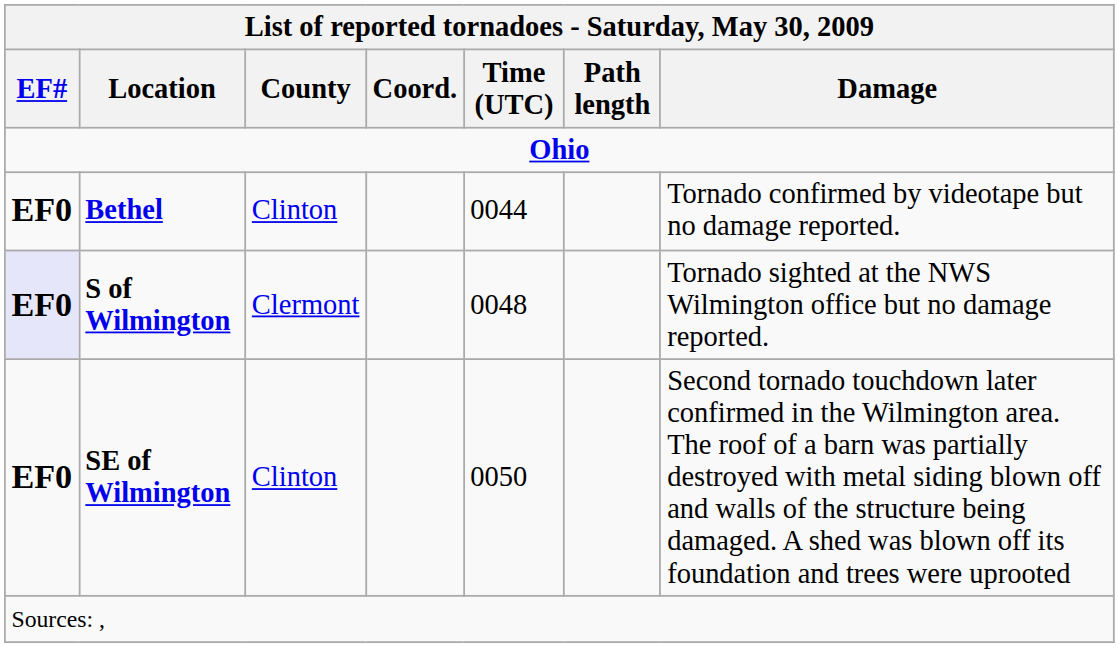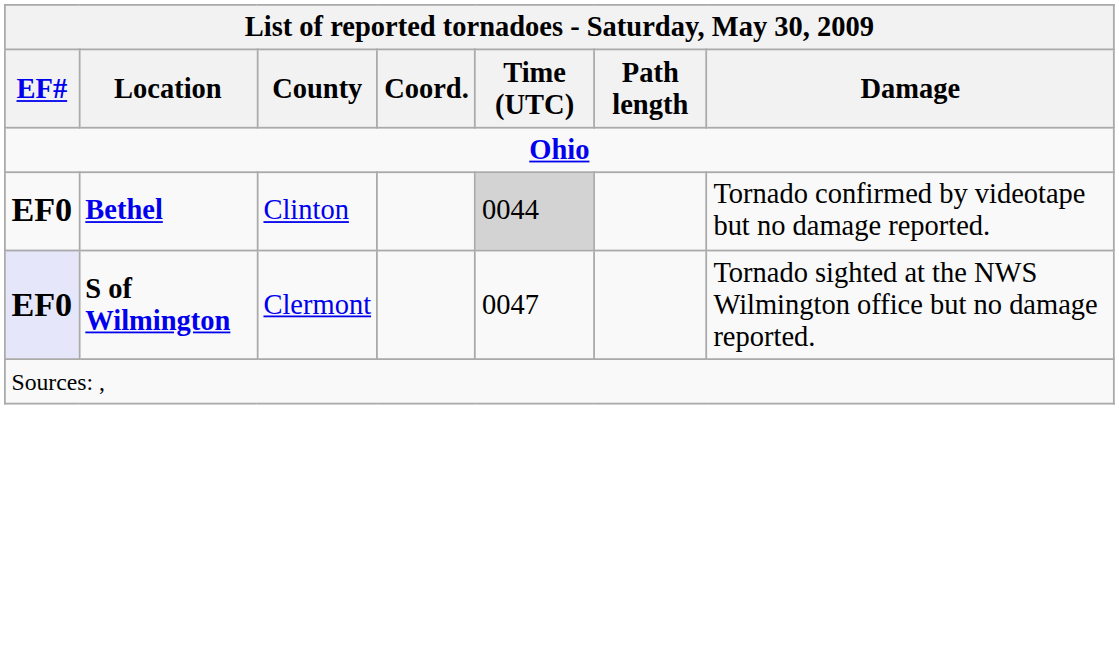(499, 210) no background -> (510, 210) lightgrey background
(499, 303) 0048 -> (510, 303) 0047
- row: (158, 477)
